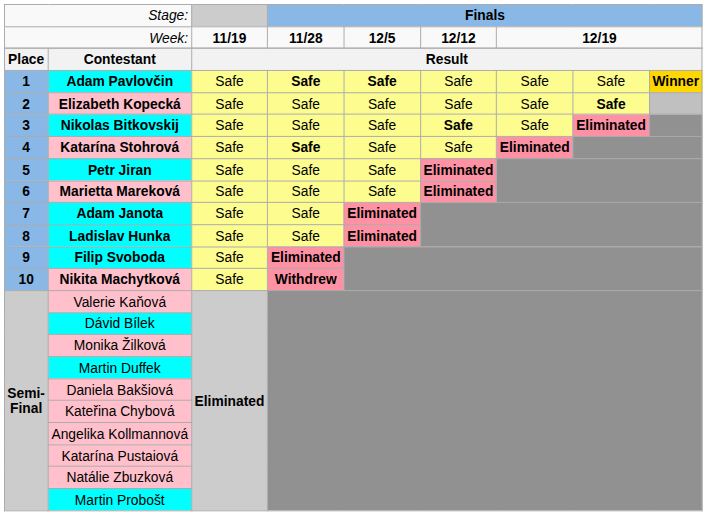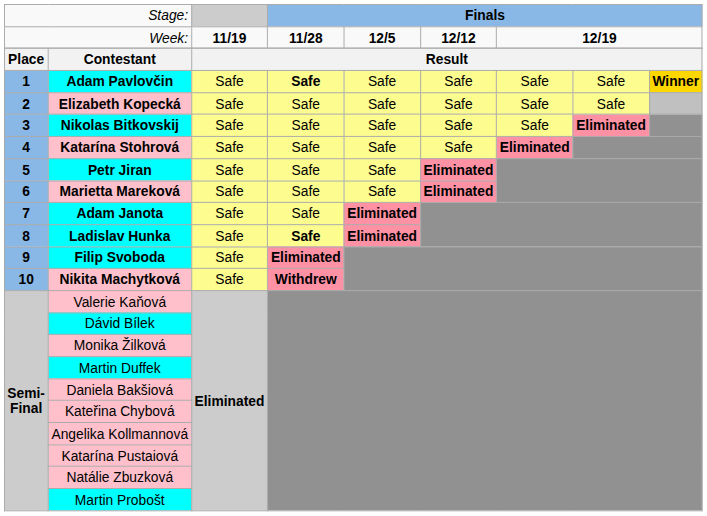(382, 82) bold -> (382, 82) normal
(611, 104) bold -> (611, 104) normal
(458, 126) bold -> (458, 126) normal
(306, 148) bold -> (306, 148) normal
(306, 236) normal -> (306, 236) bold
